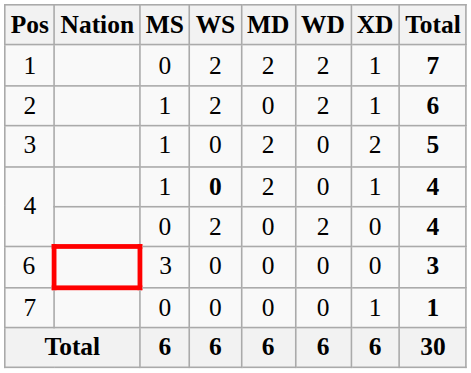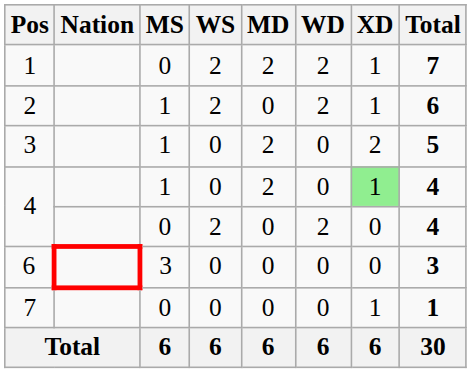(215, 186) bold -> (215, 186) normal
(375, 186) no background -> (375, 186) lightgreen background
